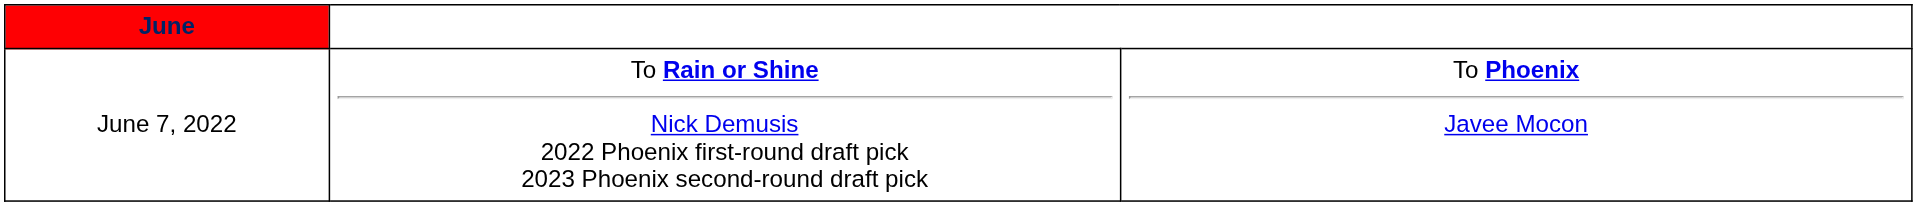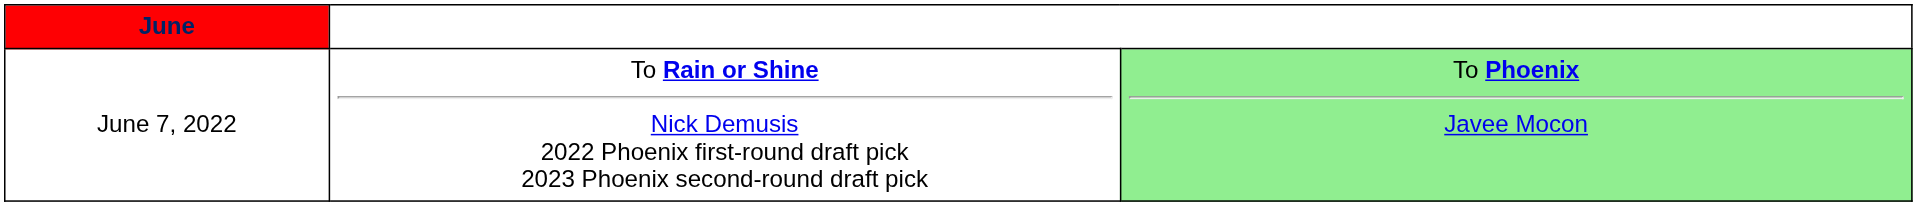(1516, 97) no background -> (1516, 97) lightgreen background
